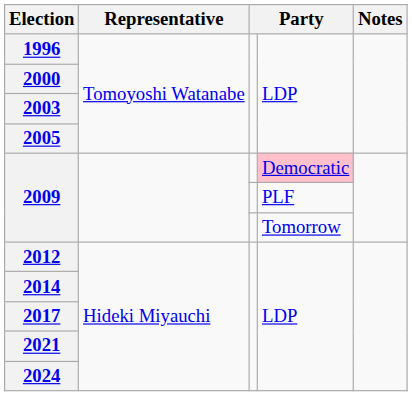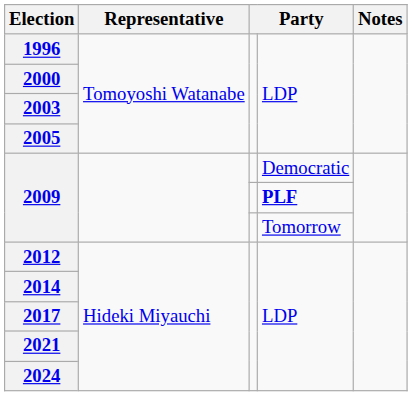(306, 167) pink background -> (306, 167) no background
(278, 197) normal -> (280, 197) bold
